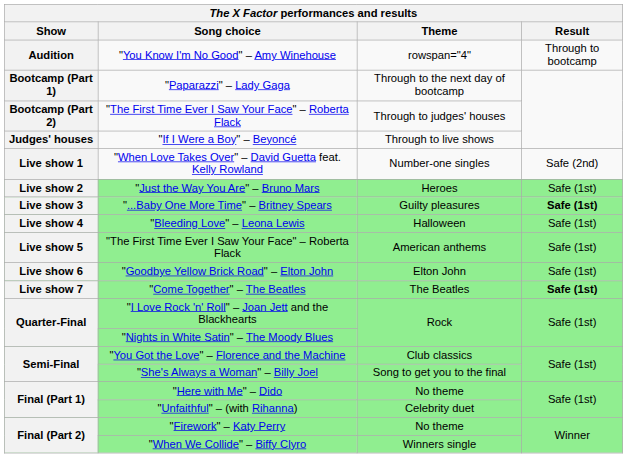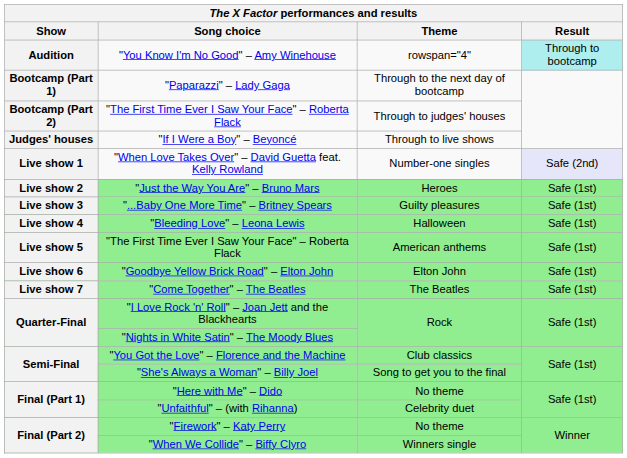(572, 55) no background -> (572, 55) paleturquoise background
(572, 164) no background -> (572, 164) lavender background
(572, 205) bold -> (572, 205) normal
(572, 289) bold -> (572, 289) normal
